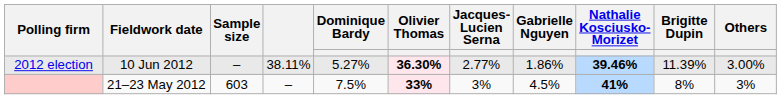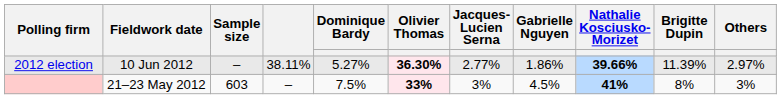(615, 65) 39.46% -> (615, 65) 39.66%
(746, 65) 3.00% -> (746, 65) 2.97%
